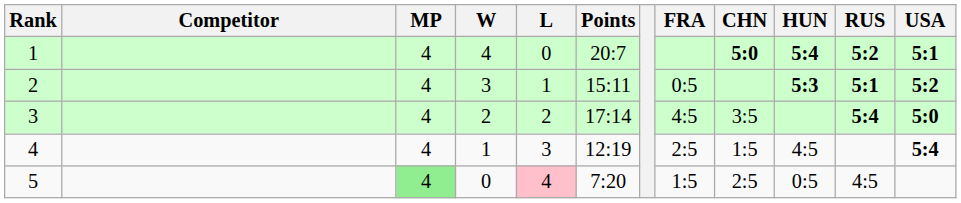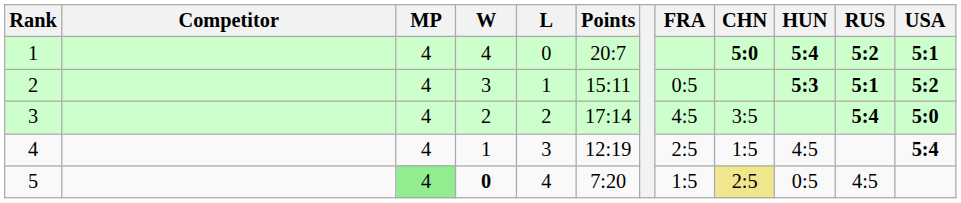(486, 181) normal -> (486, 181) bold
(546, 181) pink background -> (546, 181) no background
(745, 181) no background -> (745, 181) khaki background
